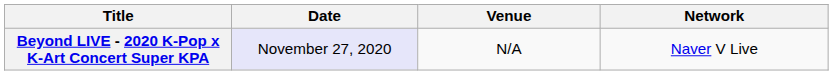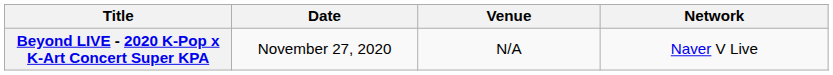(325, 49) lavender background -> (325, 49) no background
